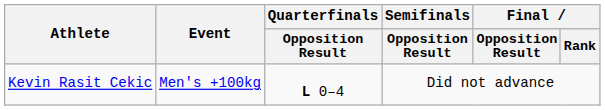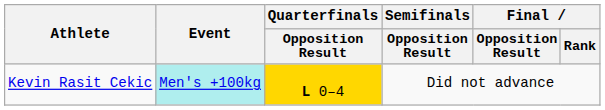(210, 84) no background -> (210, 84) paleturquoise background
(323, 93) no background -> (323, 93) gold background
